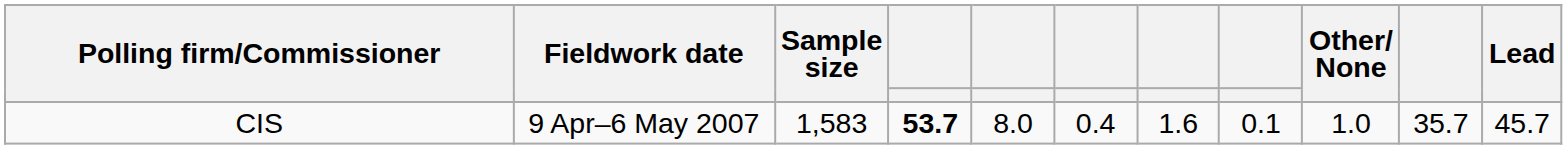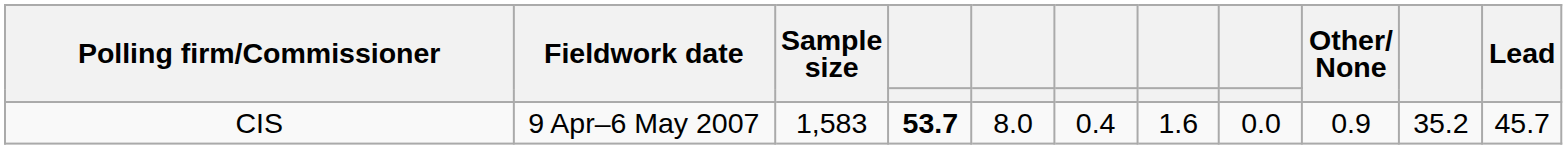(1261, 122) 0.1 -> (1261, 122) 0.0
(1351, 122) 1.0 -> (1351, 122) 0.9
(1441, 122) 35.7 -> (1441, 122) 35.2
